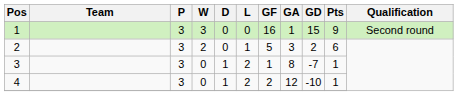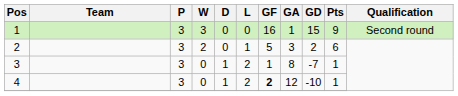(269, 82) normal -> (269, 82) bold
